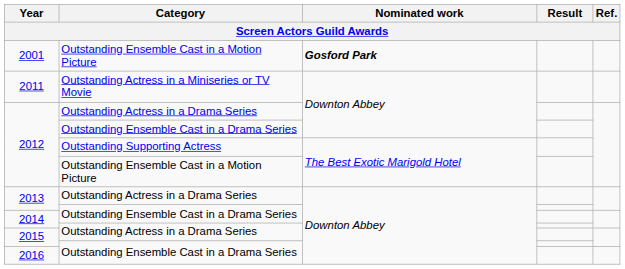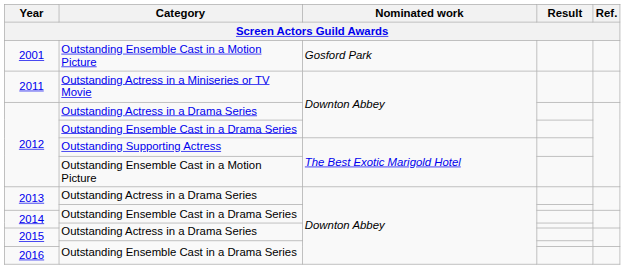(341, 55) bold -> (338, 55) normal
